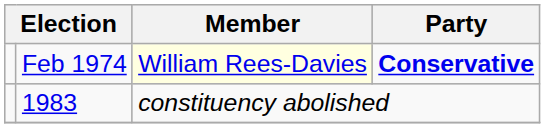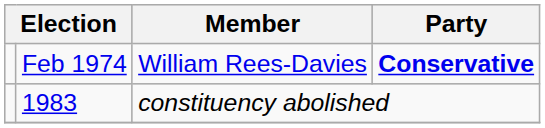(253, 63) lightyellow background -> (253, 63) no background
